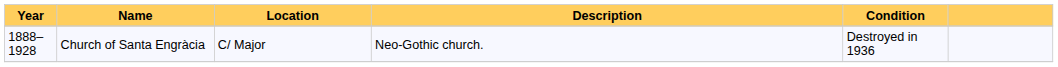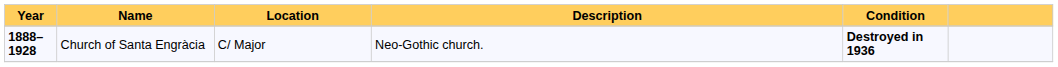(26, 44) normal -> (26, 44) bold
(882, 44) normal -> (885, 44) bold
